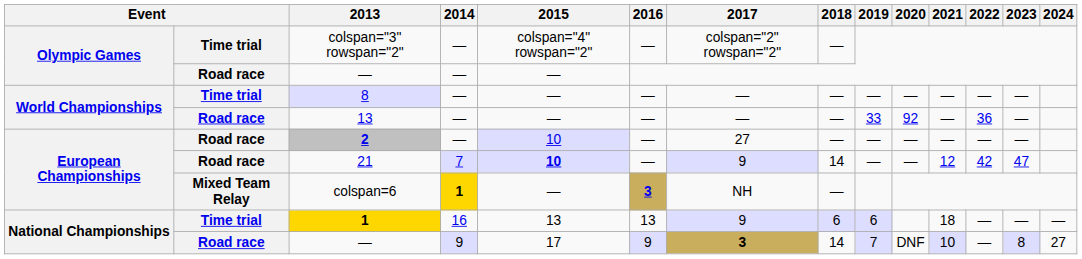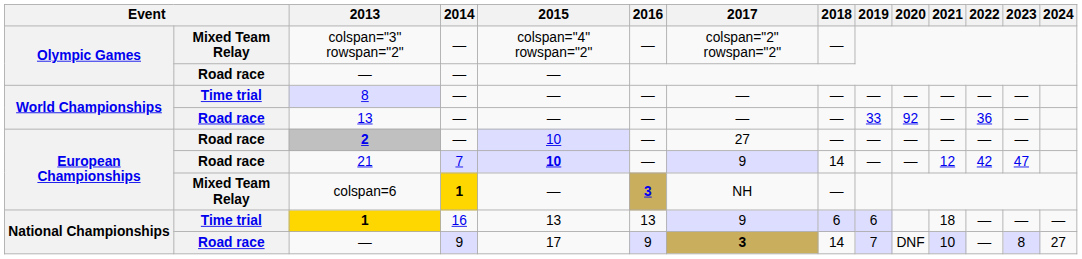(231, 44) Time trial -> (231, 44) Mixed Team Relay
